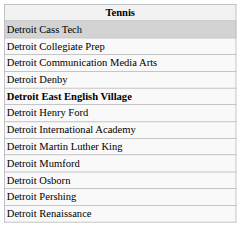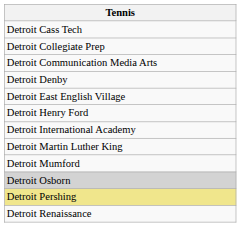(44, 29) lightgrey background -> (44, 29) no background
(69, 96) bold -> (66, 96) normal
(39, 180) no background -> (39, 180) lightgrey background
(42, 197) no background -> (42, 197) khaki background
